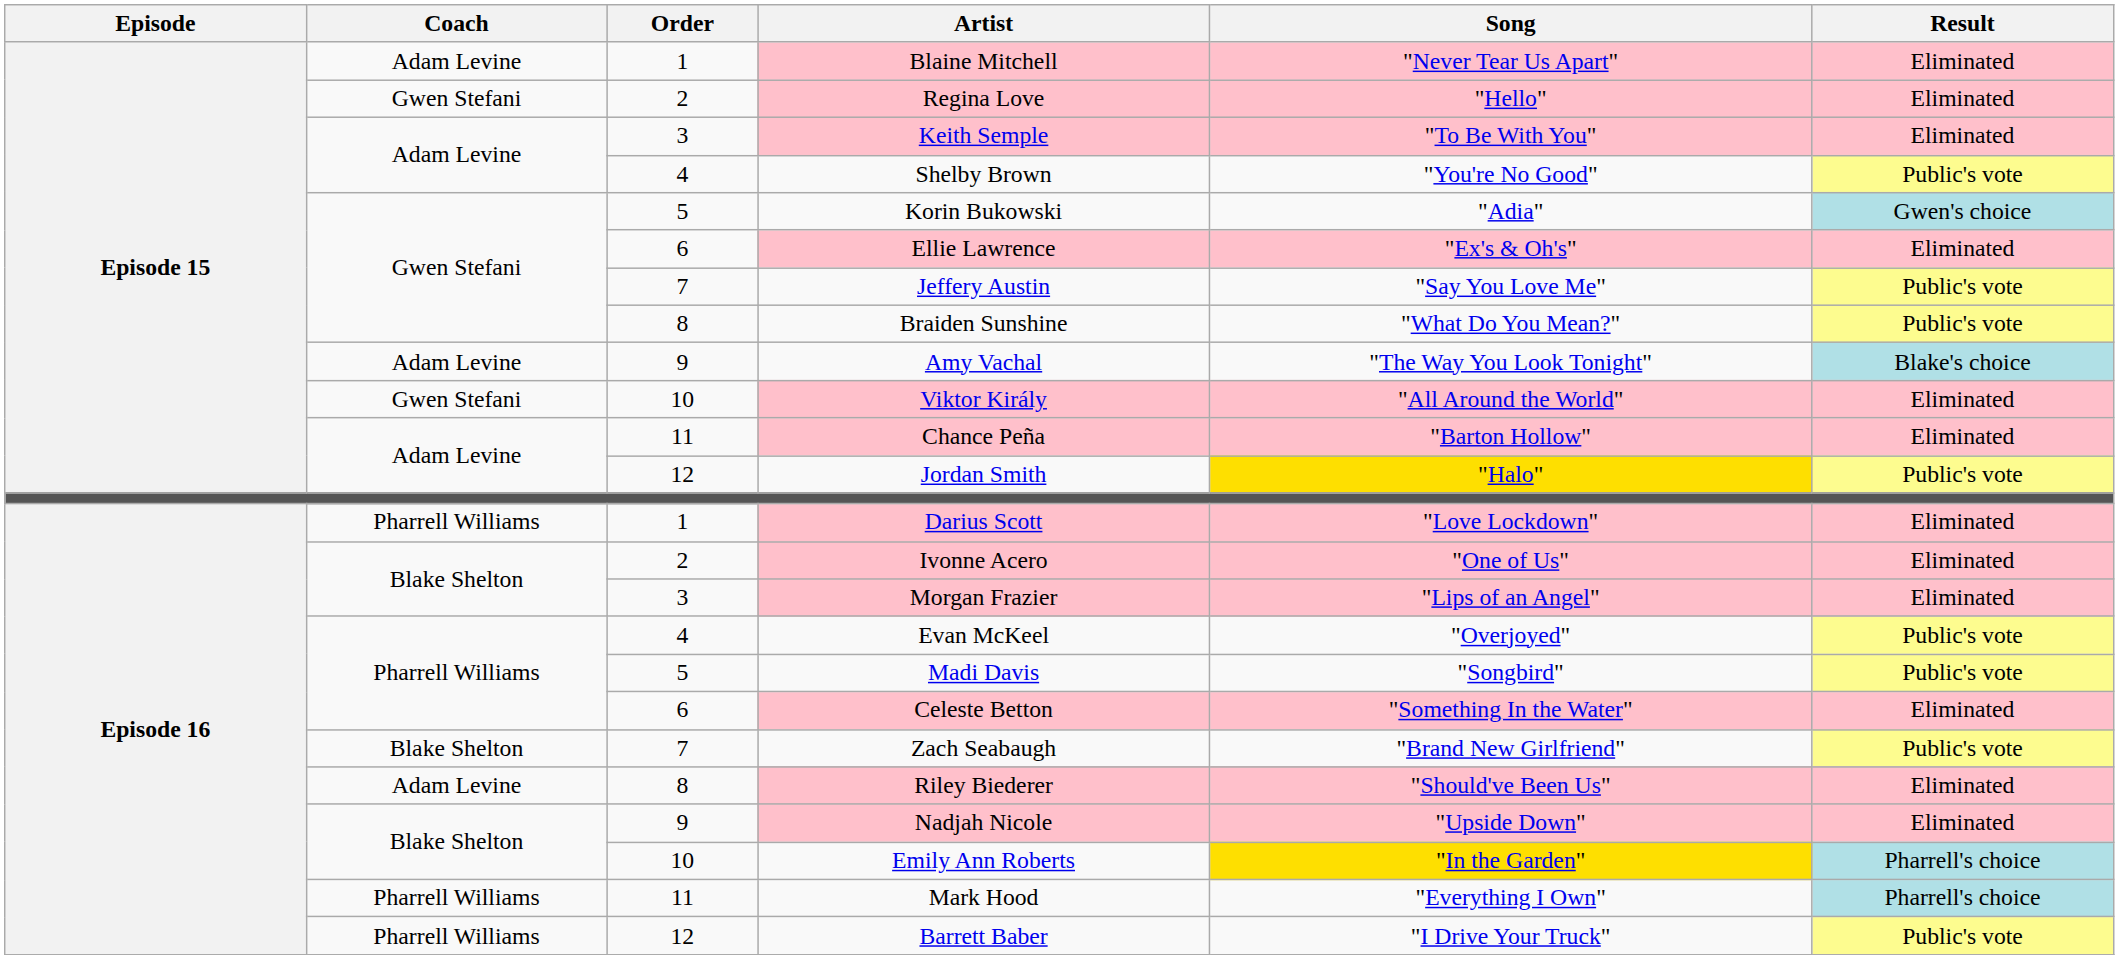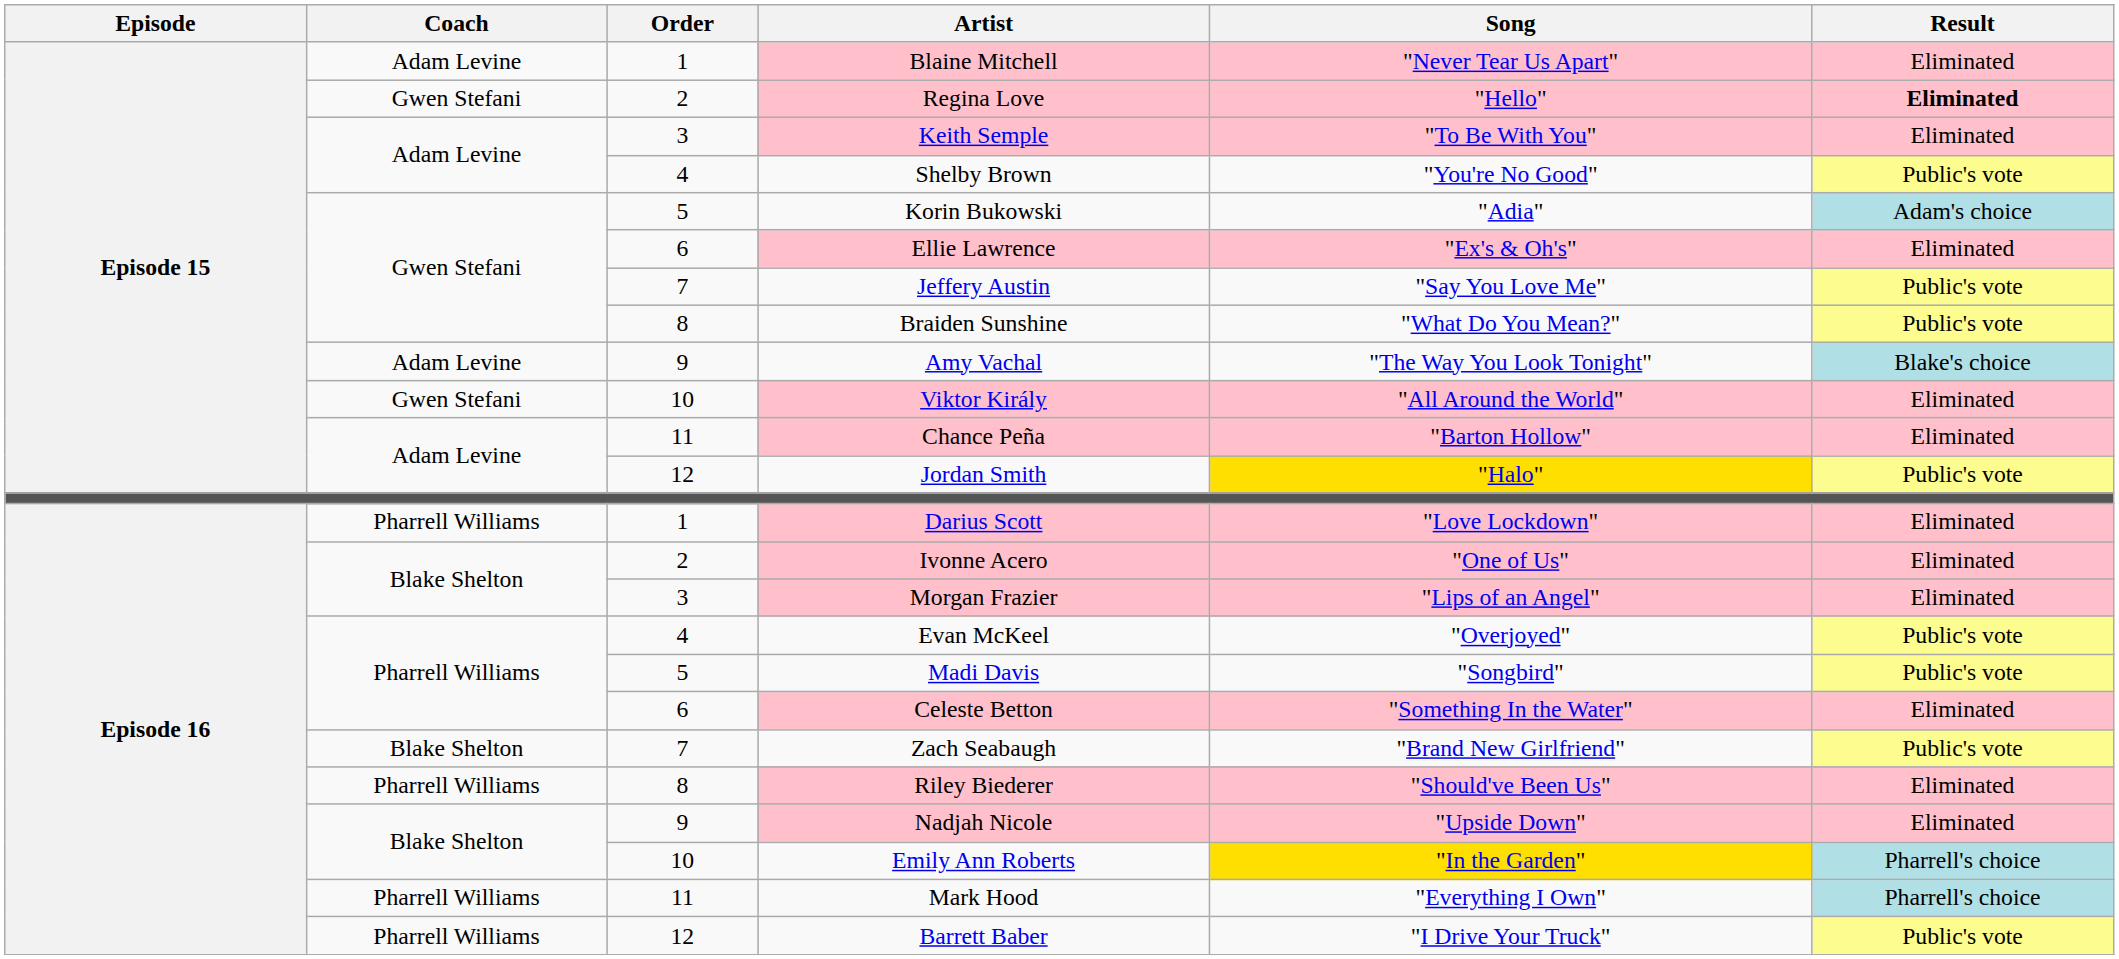(1962, 98) normal -> (1962, 98) bold
(1962, 211) Gwen's choice -> (1962, 211) Adam's choice
(457, 785) Adam Levine -> (457, 785) Pharrell Williams
